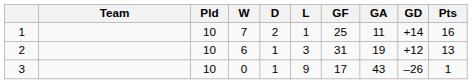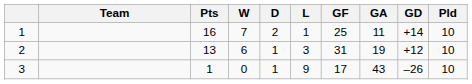columns swapped: (209, 13) <-> (448, 13)
